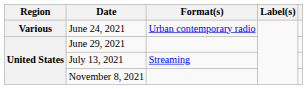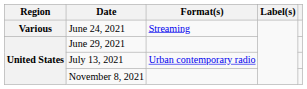(202, 28) Urban contemporary radio -> (169, 28) Streaming
(169, 60) Streaming -> (202, 60) Urban contemporary radio
